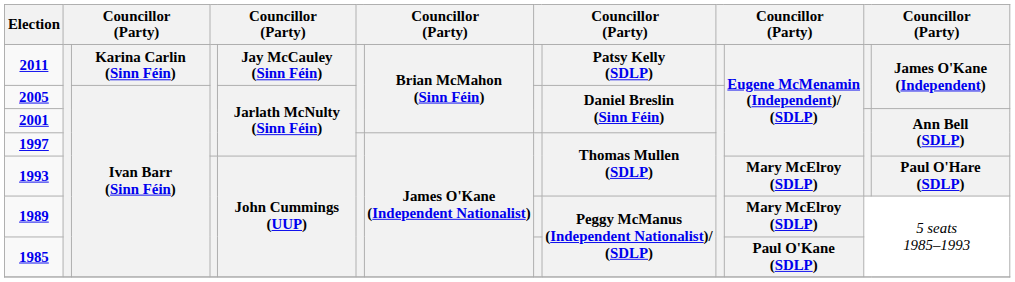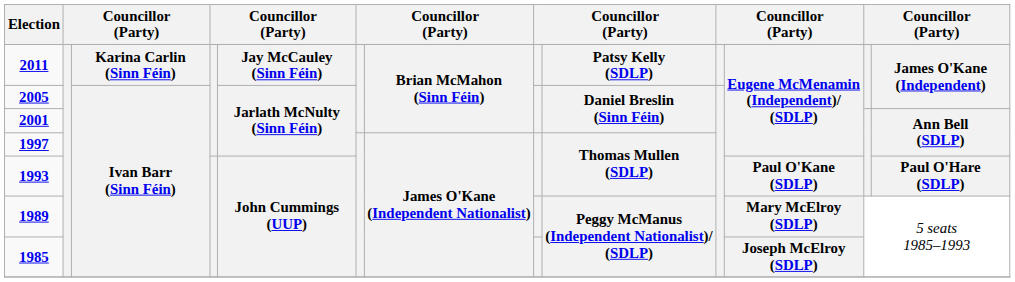(794, 176) Mary McElroy (SDLP) -> (794, 176) Paul O'Kane (SDLP)
(794, 256) Paul O'Kane (SDLP) -> (794, 256) Joseph McElroy (SDLP)
